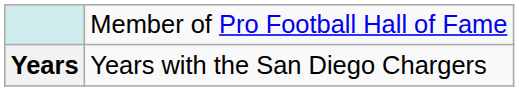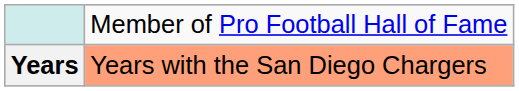(289, 65) no background -> (289, 65) lightsalmon background
